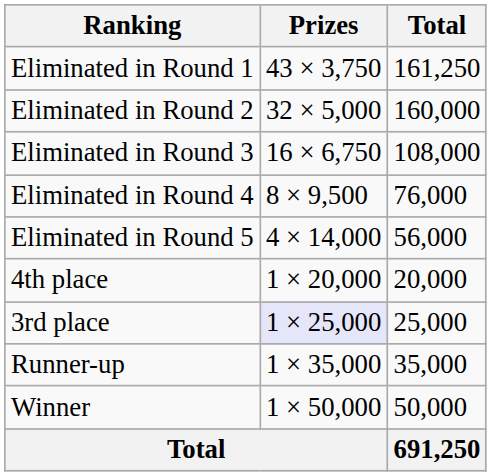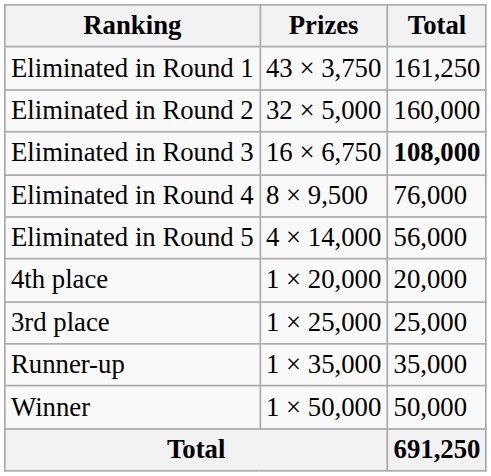(437, 152) normal -> (437, 152) bold
(324, 322) lavender background -> (324, 322) no background
